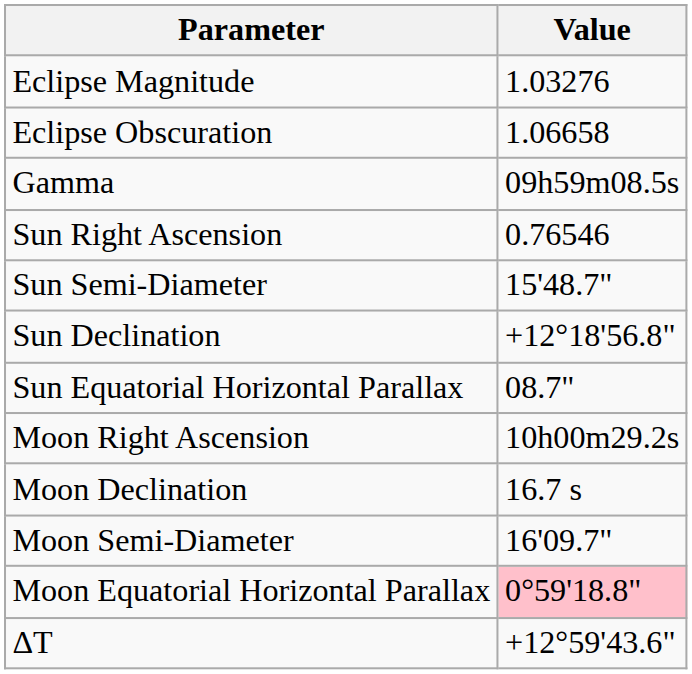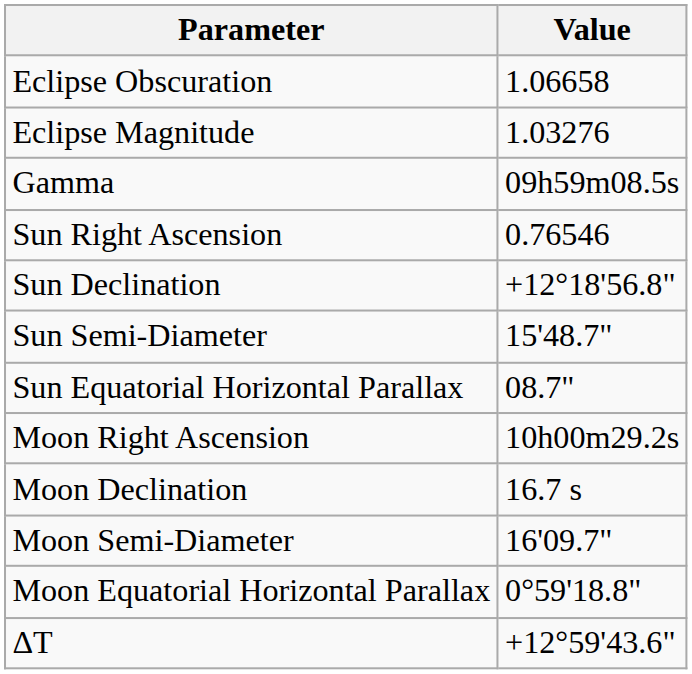rows swapped: (133, 81) <-> (142, 132)
rows swapped: (116, 336) <-> (140, 285)
(573, 591) pink background -> (573, 591) no background
